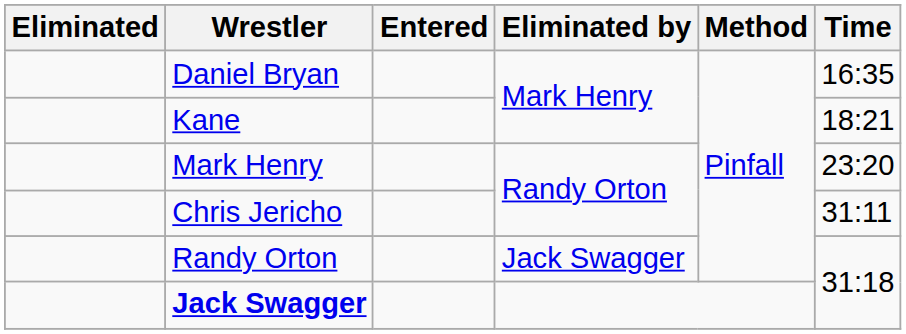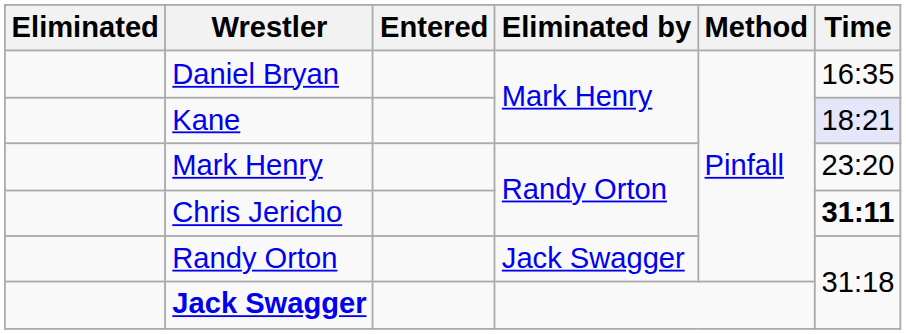(858, 119) no background -> (858, 119) lavender background
(857, 212) normal -> (858, 212) bold
